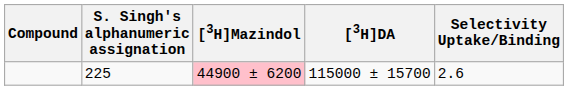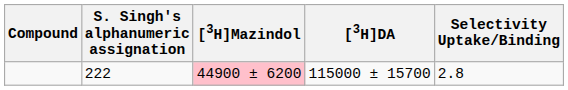(98, 74) 225 -> (98, 74) 222
(451, 74) 2.6 -> (451, 74) 2.8
